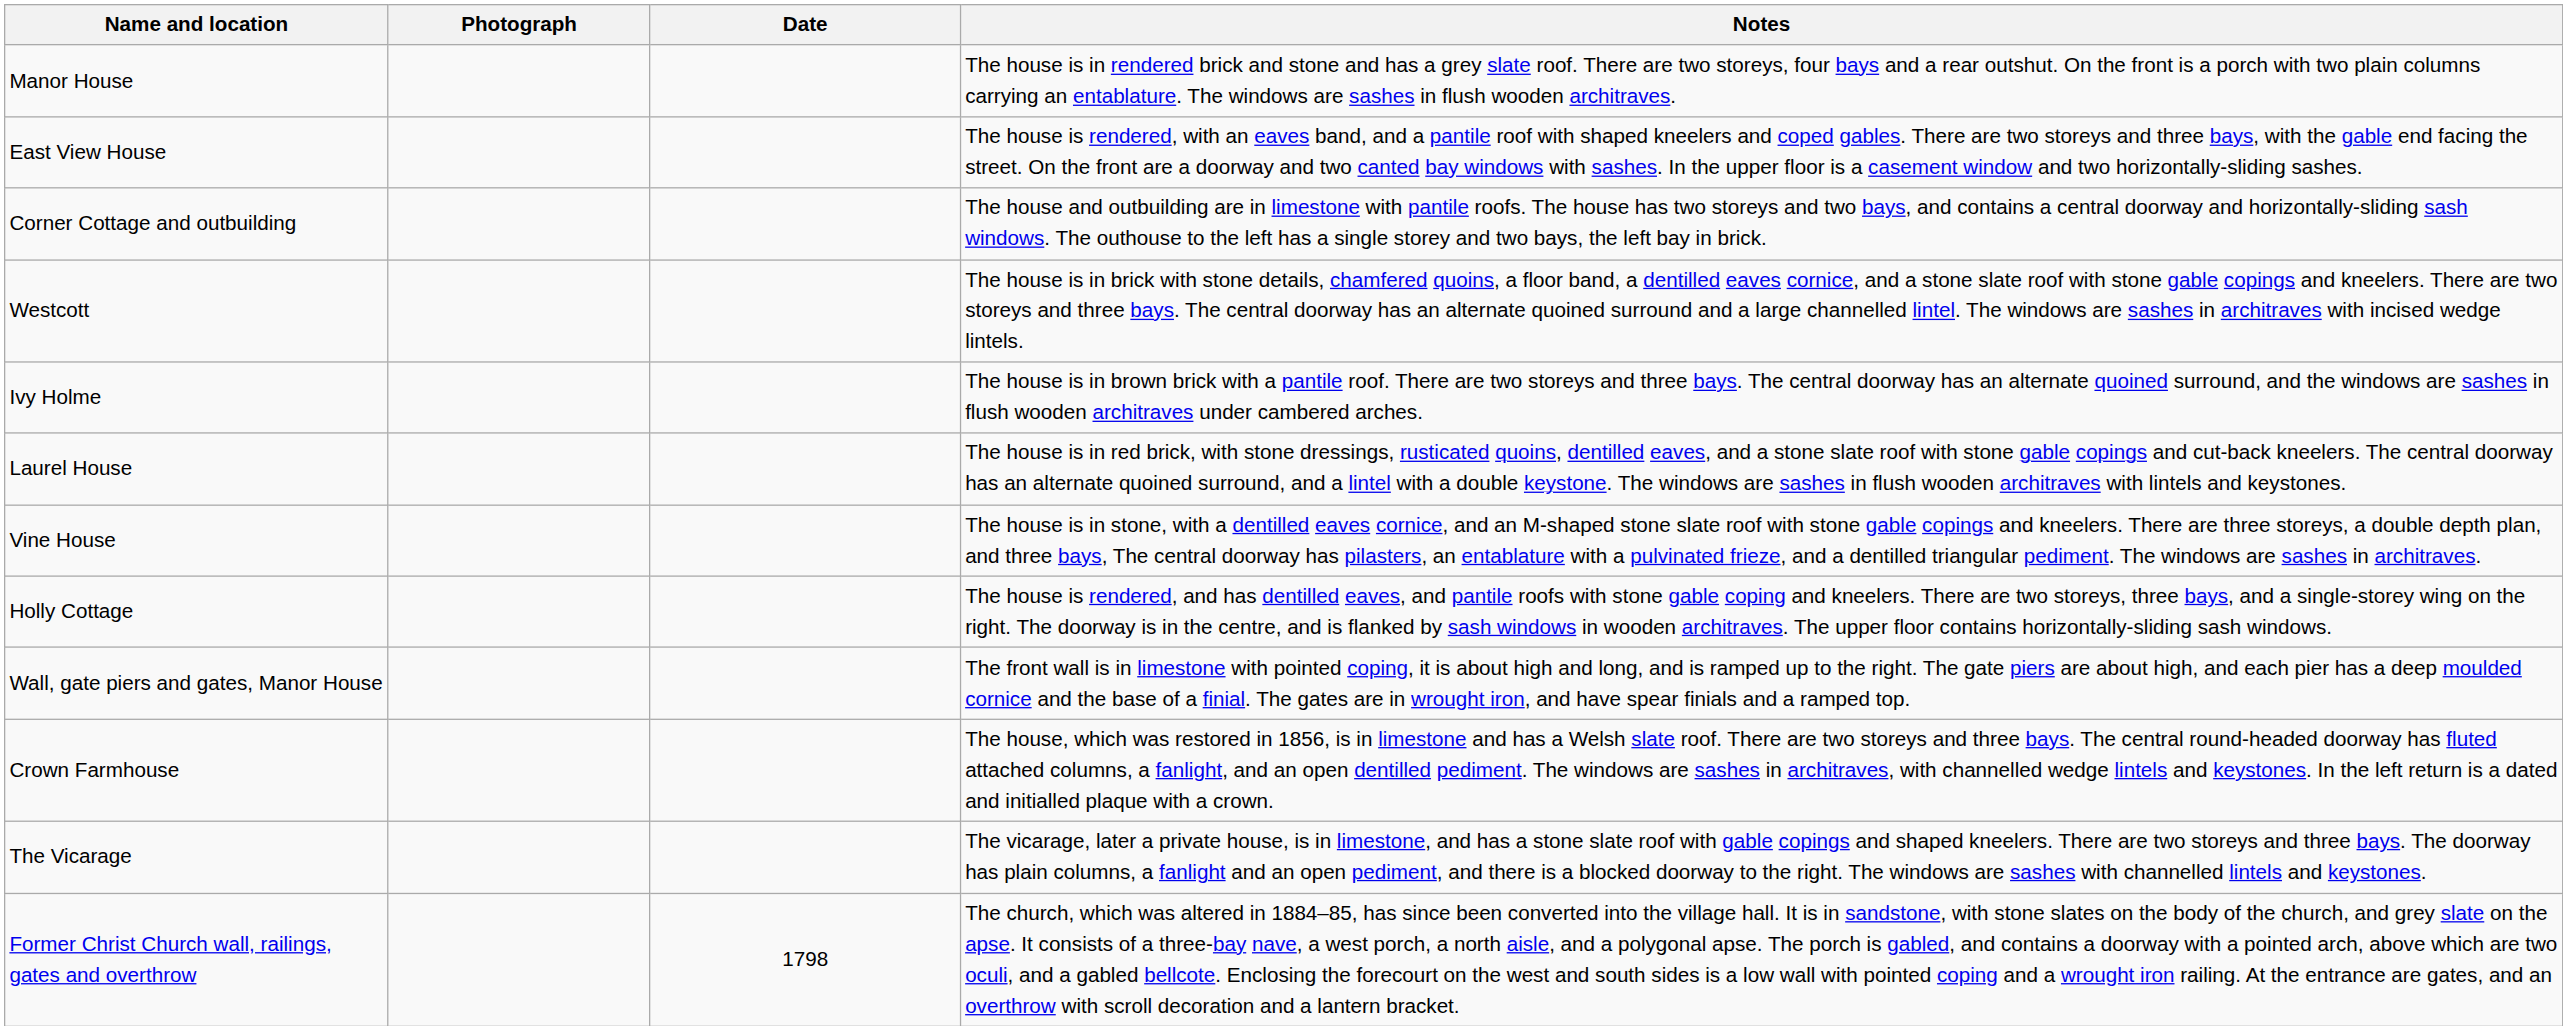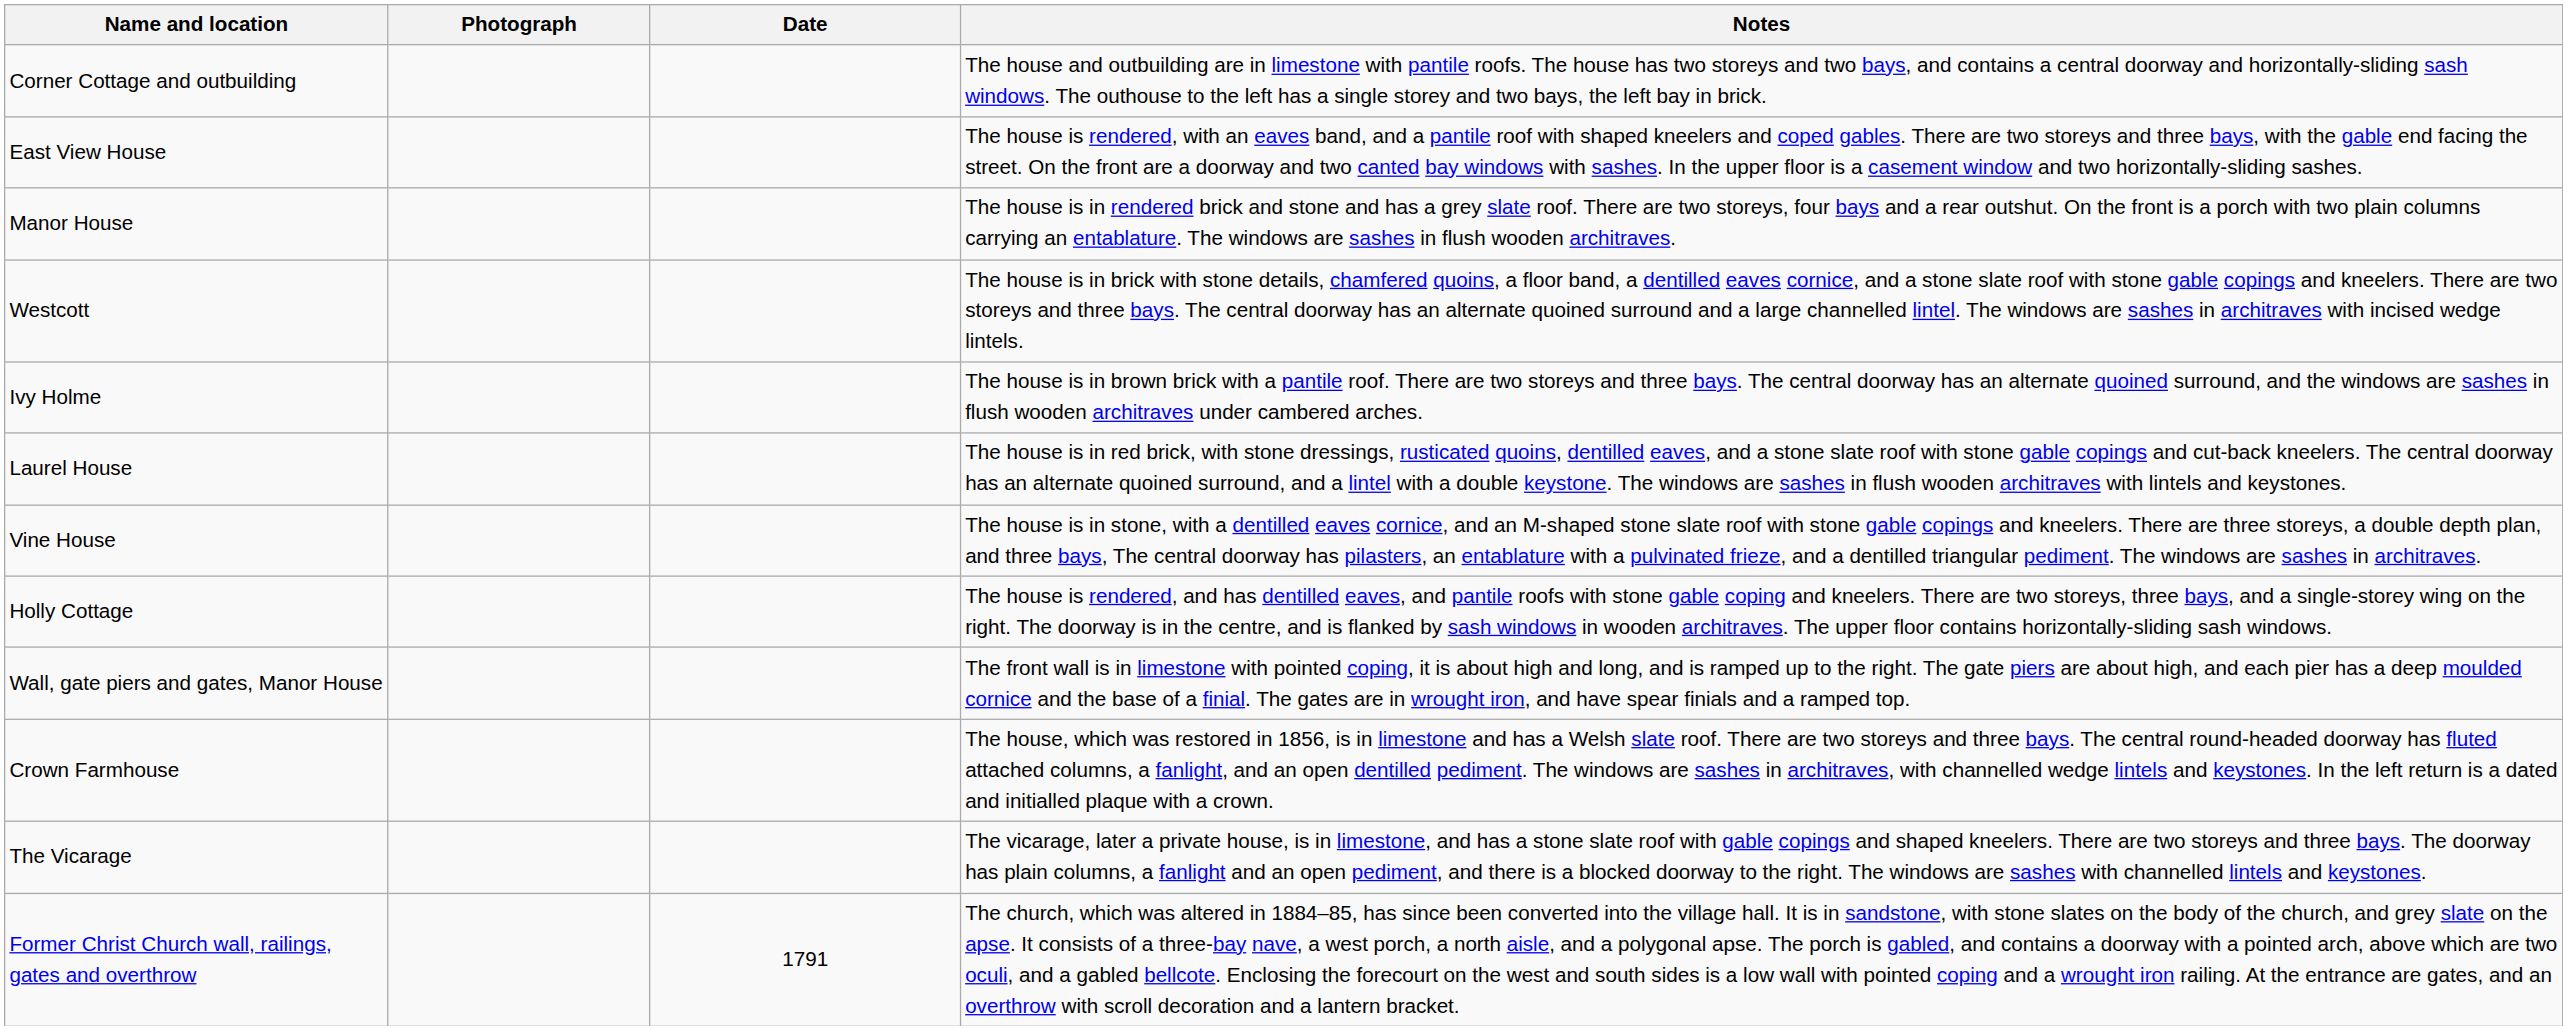rows swapped: (153, 223) <-> (71, 80)
(805, 959) 1798 -> (805, 959) 1791
